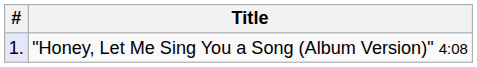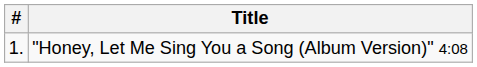(16, 47) lavender background -> (16, 47) no background
